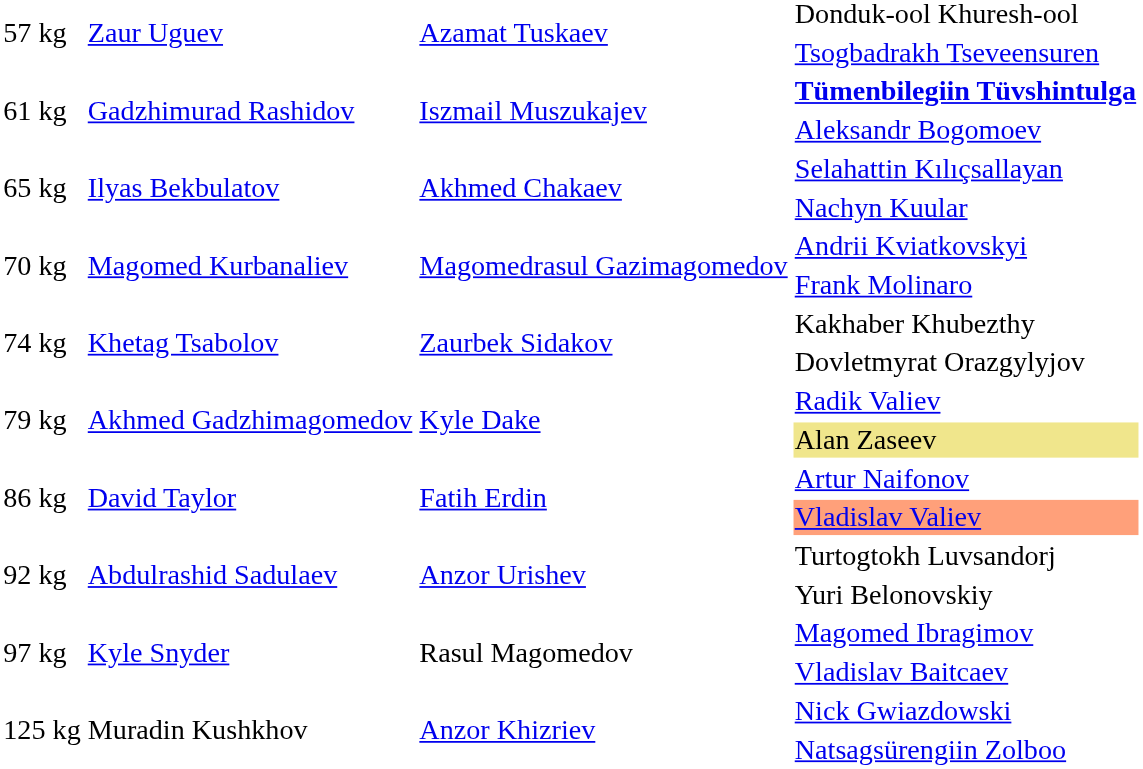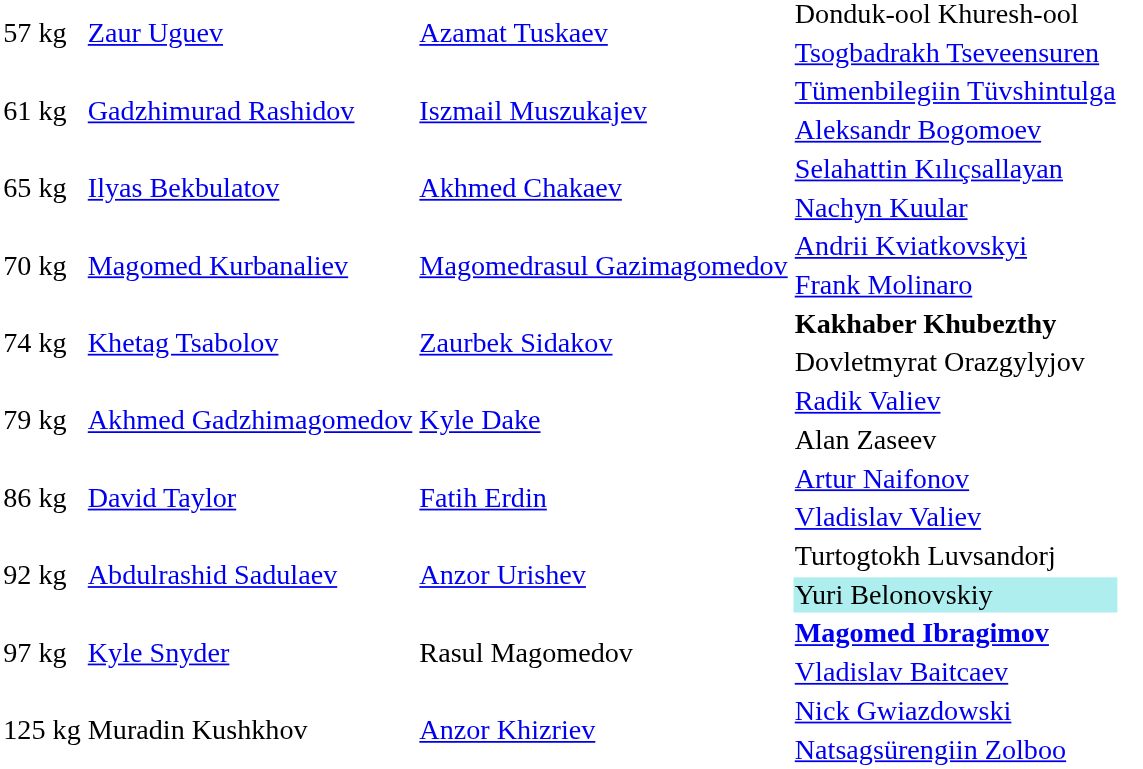(965, 91) bold -> (955, 91) normal
(915, 323) normal -> (926, 323) bold
(865, 439) khaki background -> (865, 439) no background
(888, 517) lightsalmon background -> (888, 517) no background
(894, 594) no background -> (894, 594) paleturquoise background
(914, 633) normal -> (922, 633) bold
